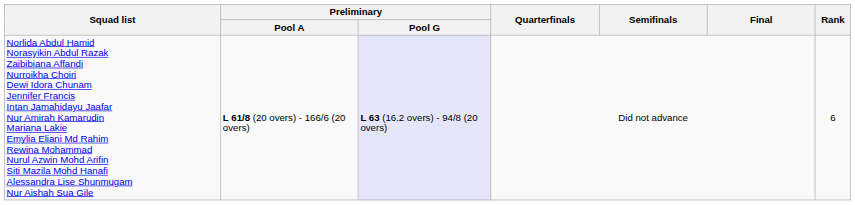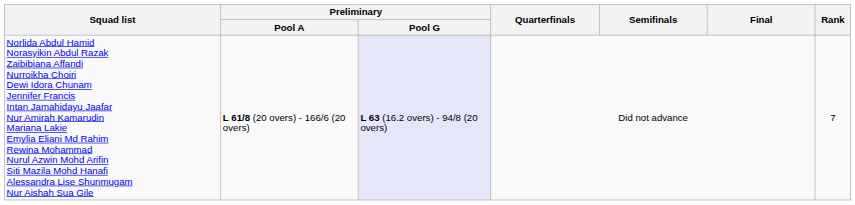(833, 118) 6 -> (833, 118) 7
